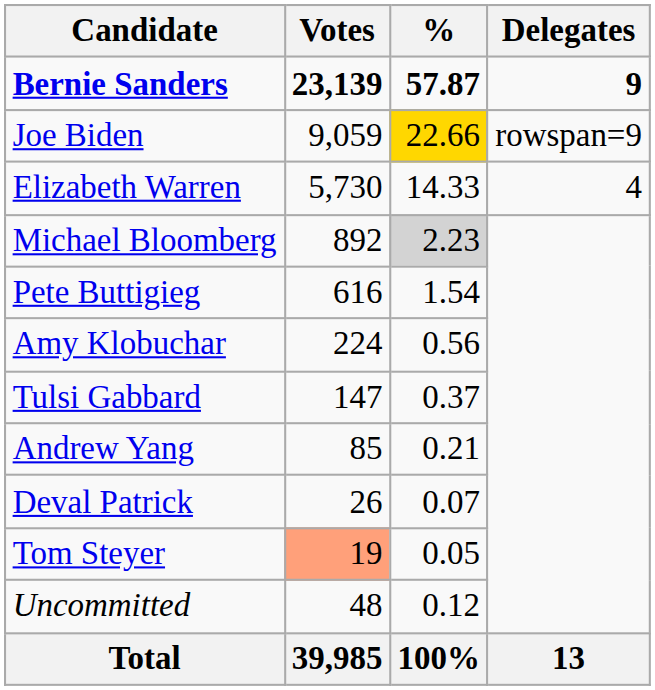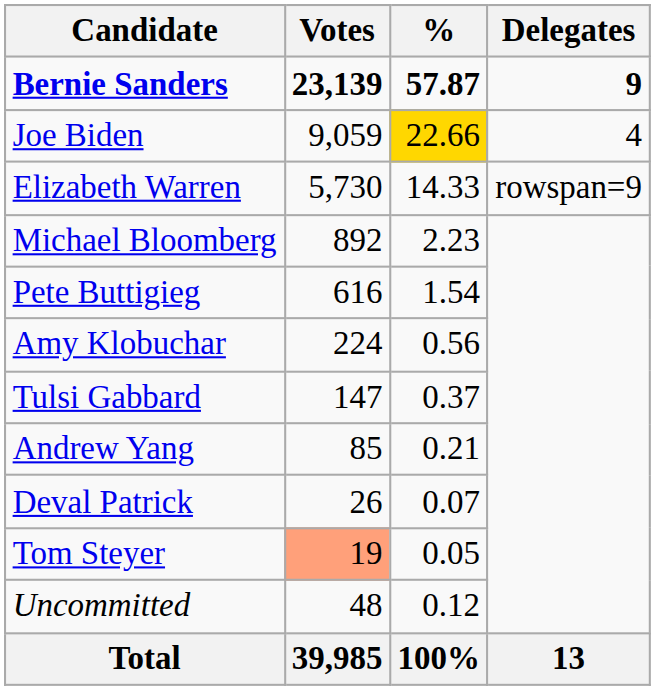(569, 135) rowspan=9 -> (634, 135) 4
(634, 187) 4 -> (569, 187) rowspan=9
(451, 239) lightgrey background -> (451, 239) no background
